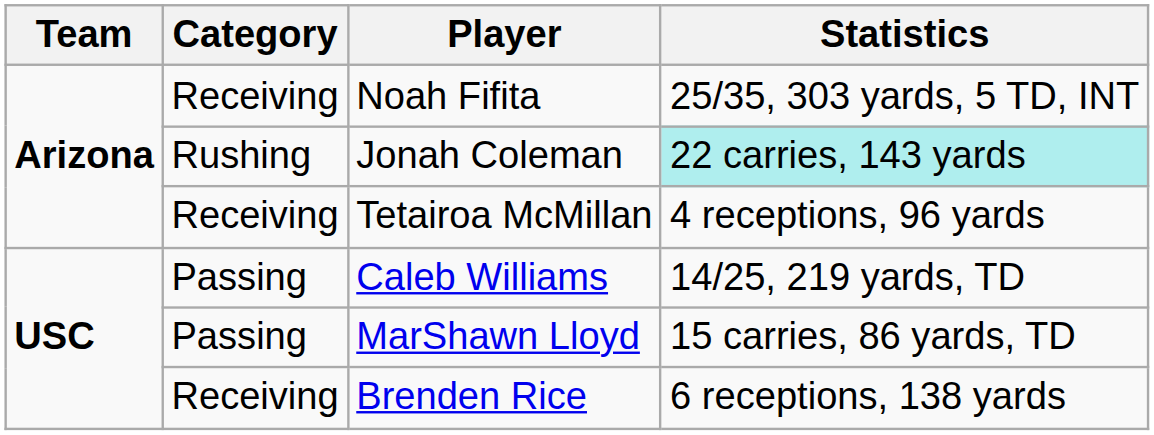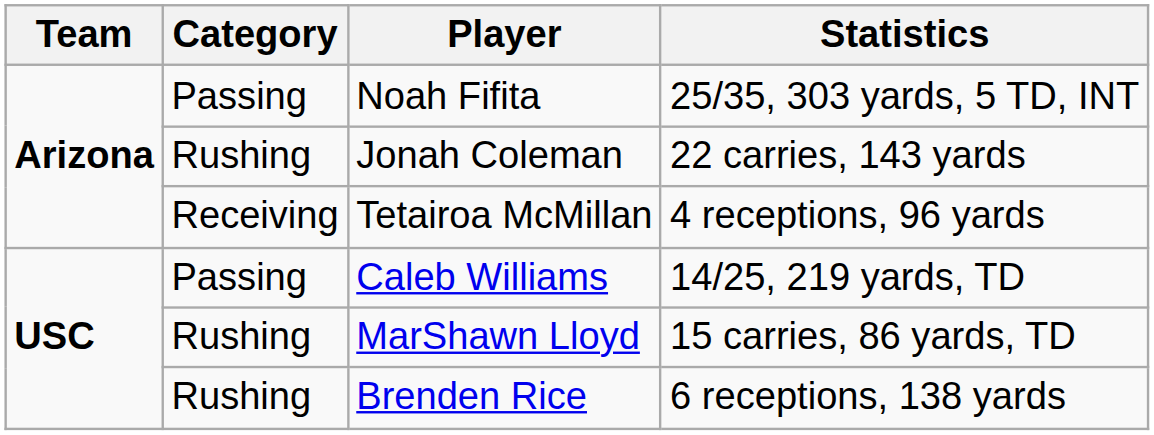(255, 95) Receiving -> (239, 95) Passing
(848, 155) paleturquoise background -> (848, 155) no background
(239, 336) Passing -> (241, 336) Rushing
(255, 397) Receiving -> (241, 397) Rushing
